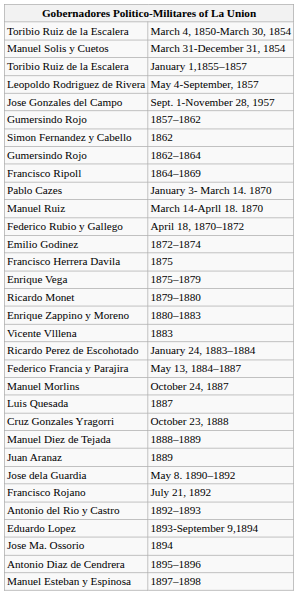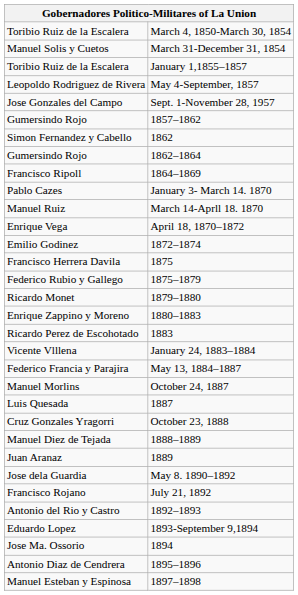(65, 226) Federico Rubio y Gallego -> (37, 226) Enrique Vega
(37, 279) Enrique Vega -> (65, 279) Federico Rubio y Gallego
(42, 333) Vicente Vlllena -> (73, 333) Ricardo Perez de Escohotado
(73, 350) Ricardo Perez de Escohotado -> (42, 350) Vicente Vlllena
